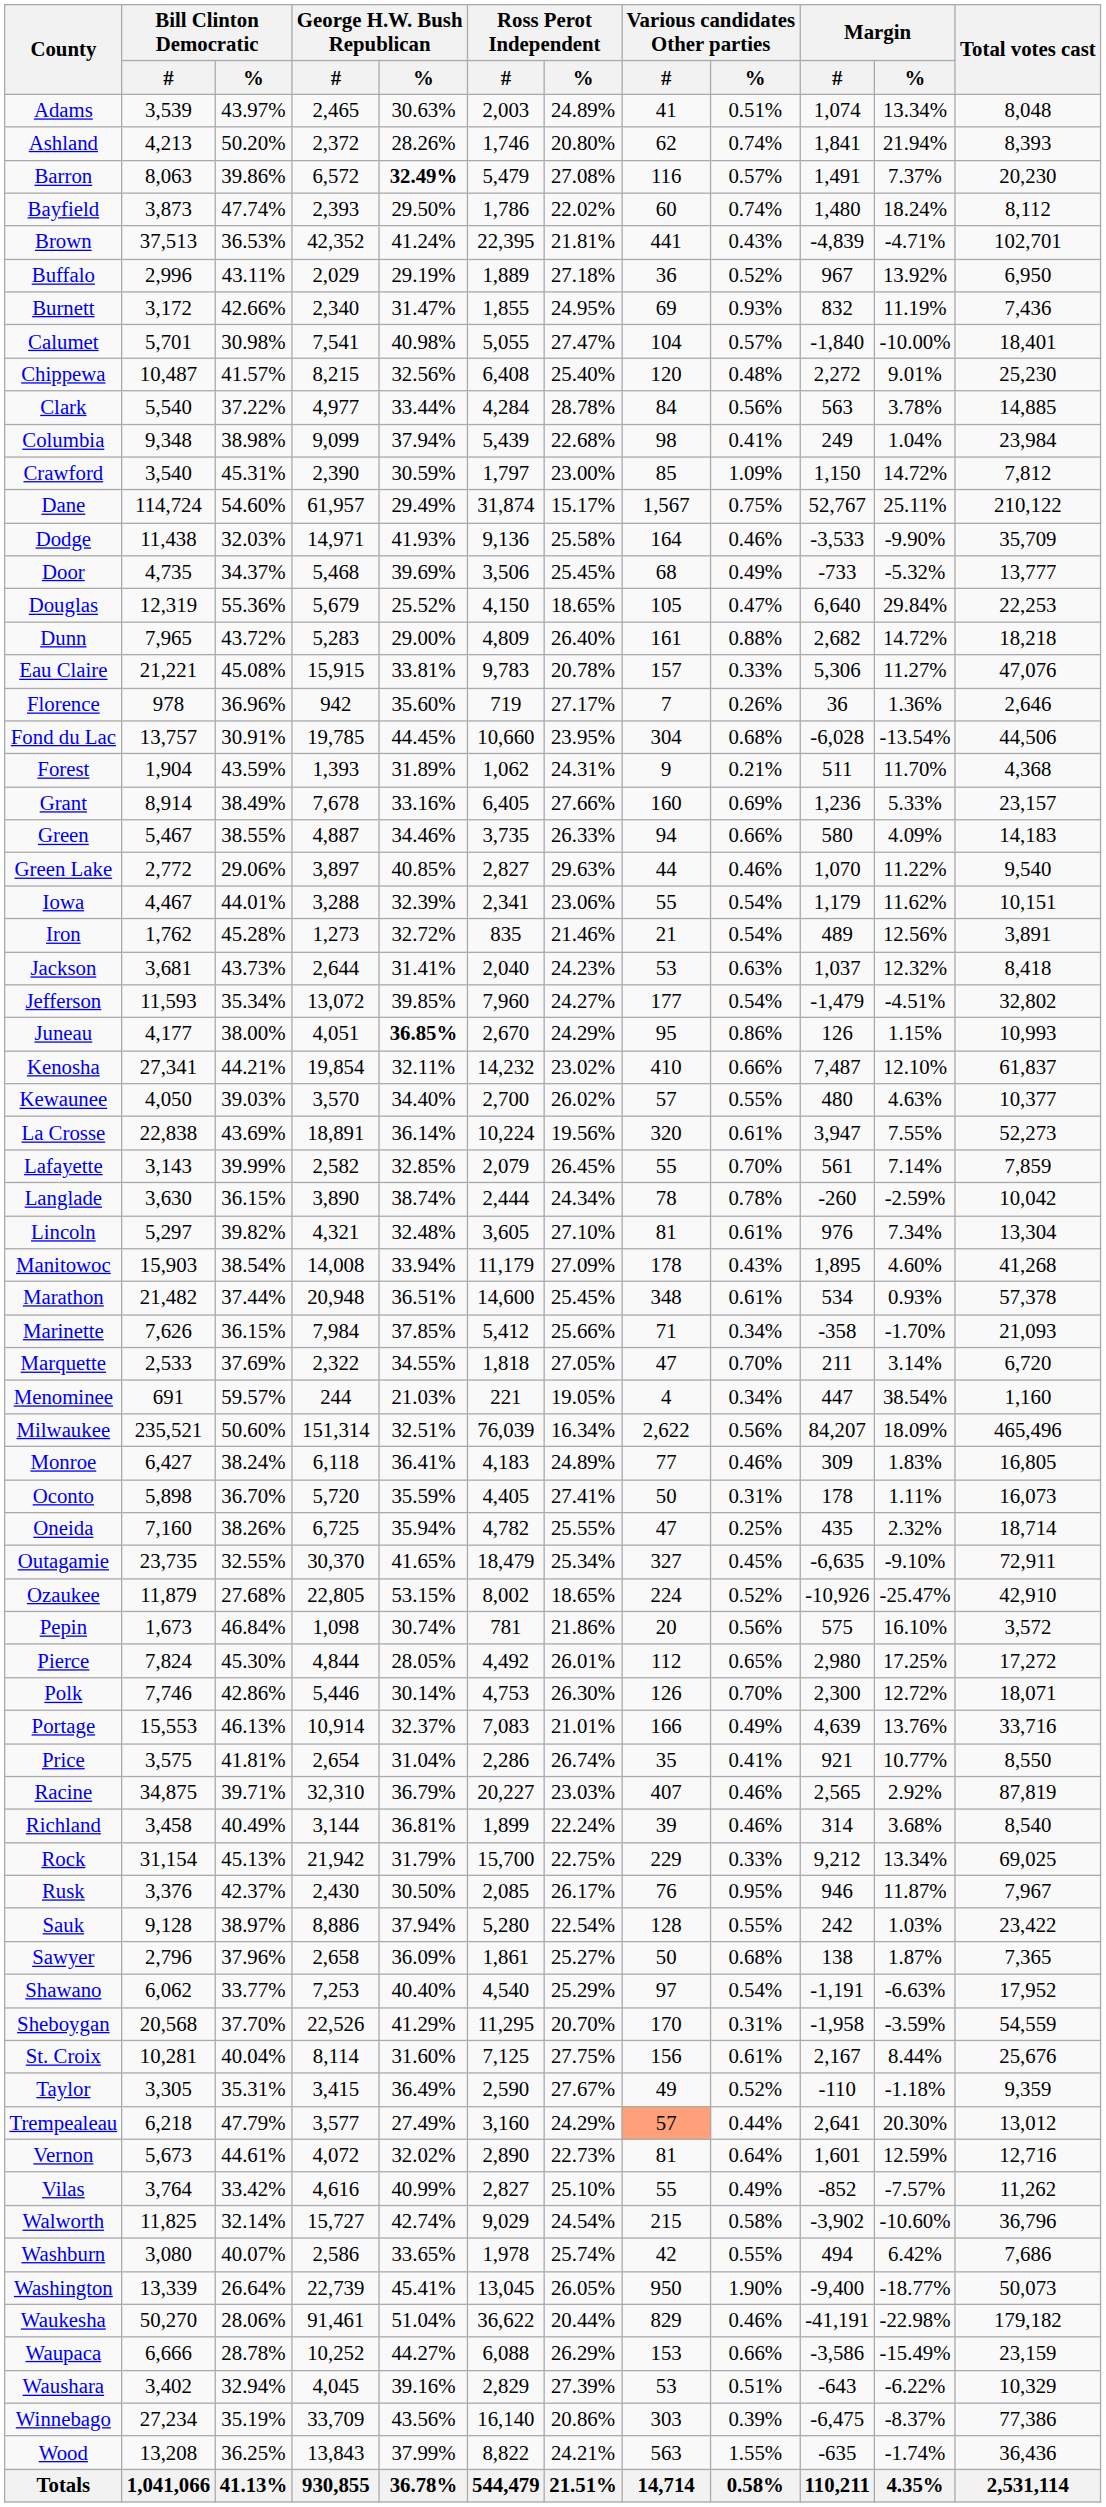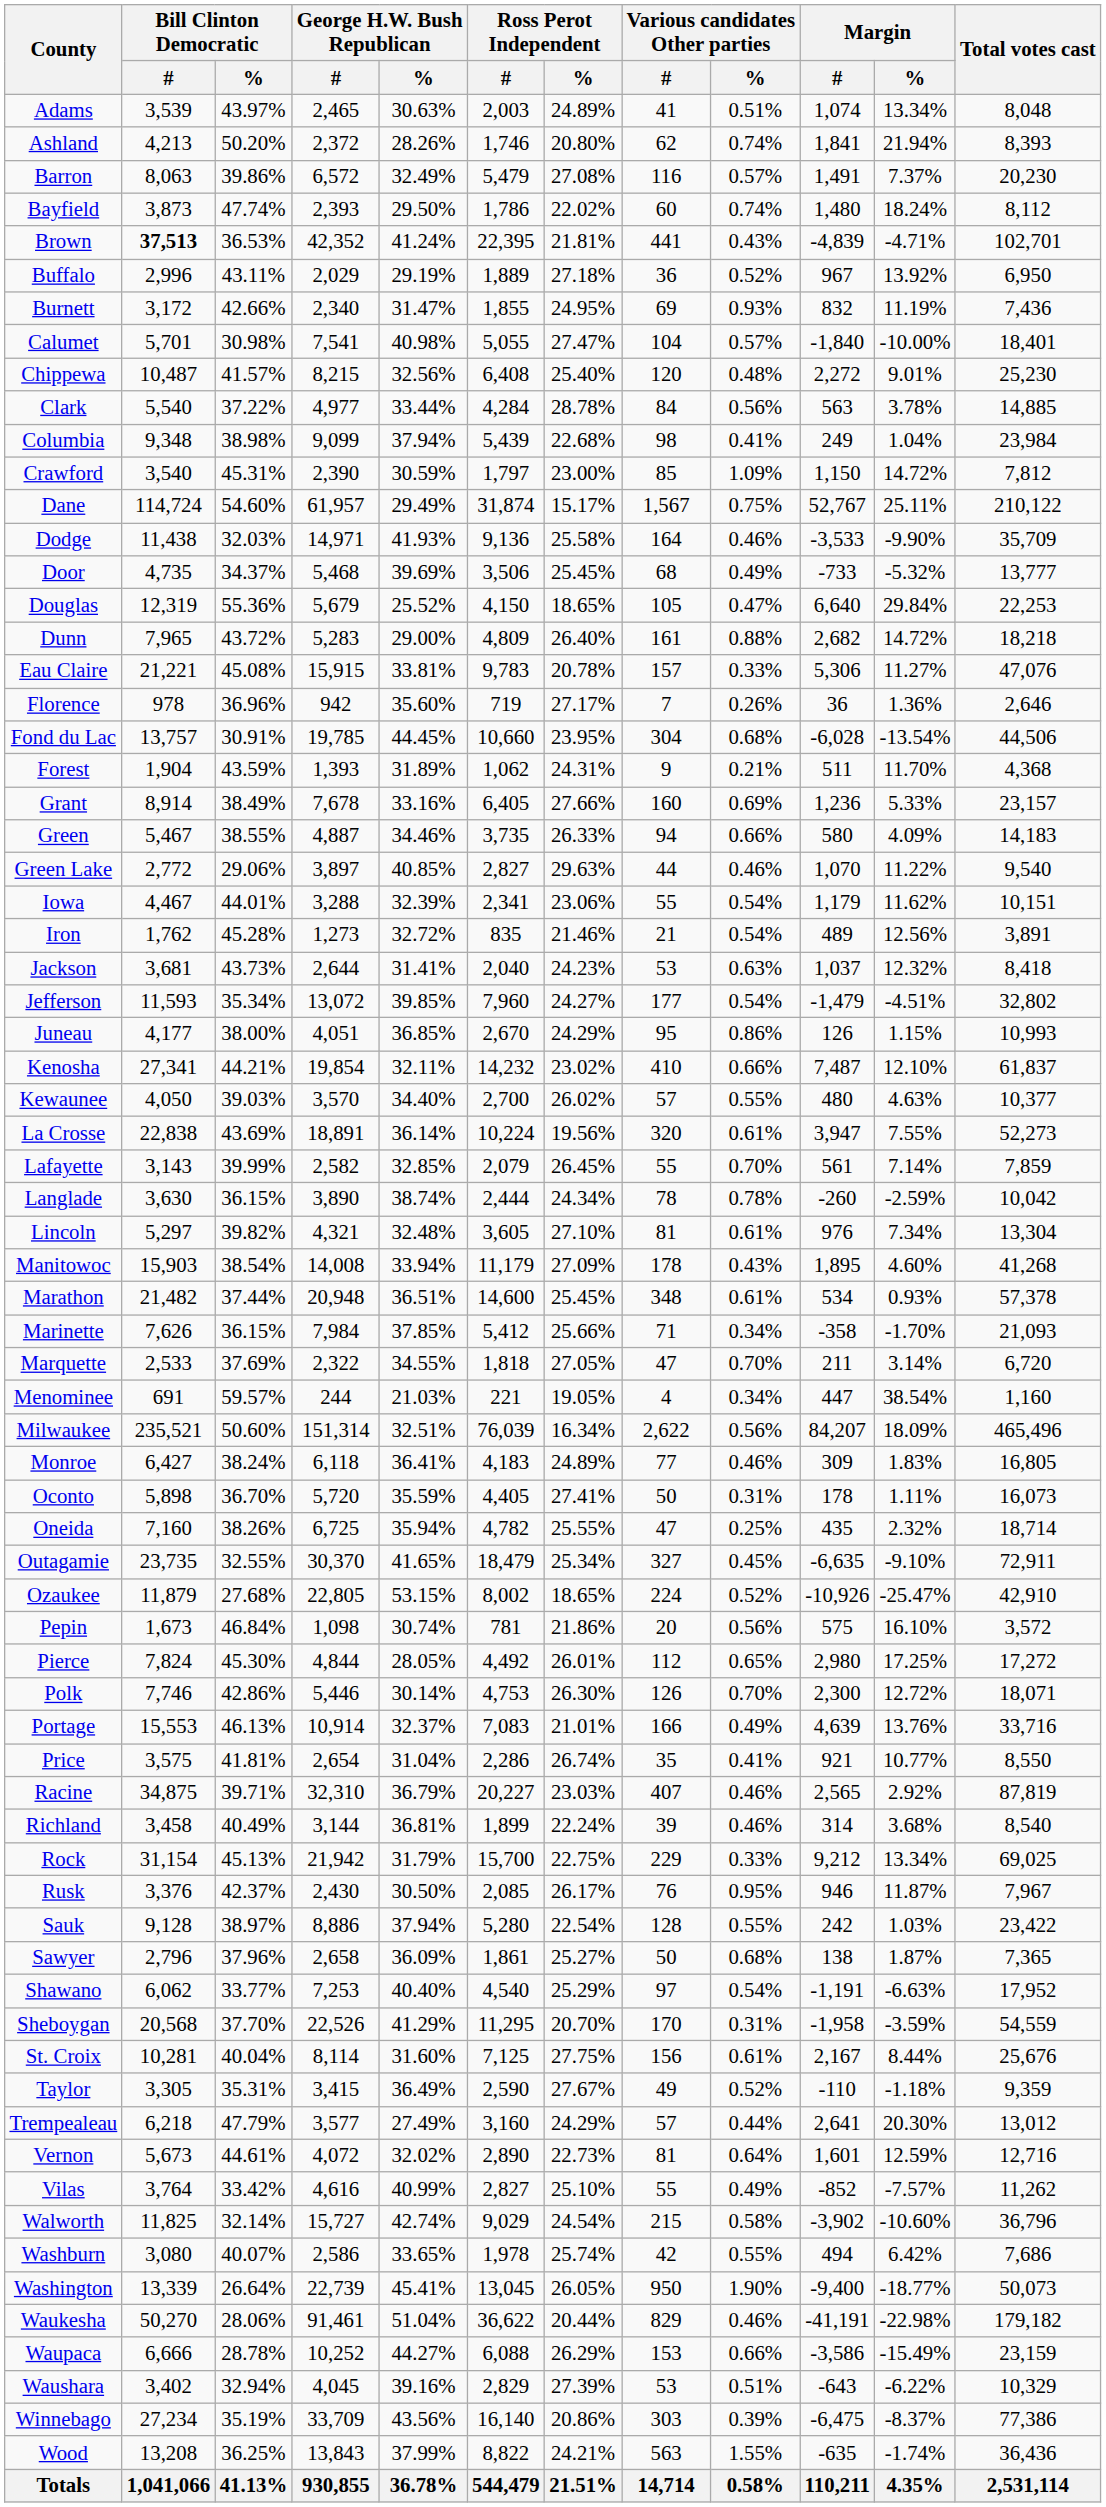(423, 176) bold -> (423, 176) normal
(168, 242) normal -> (168, 242) bold
(423, 1034) bold -> (423, 1034) normal
(666, 2122) lightsalmon background -> (666, 2122) no background
